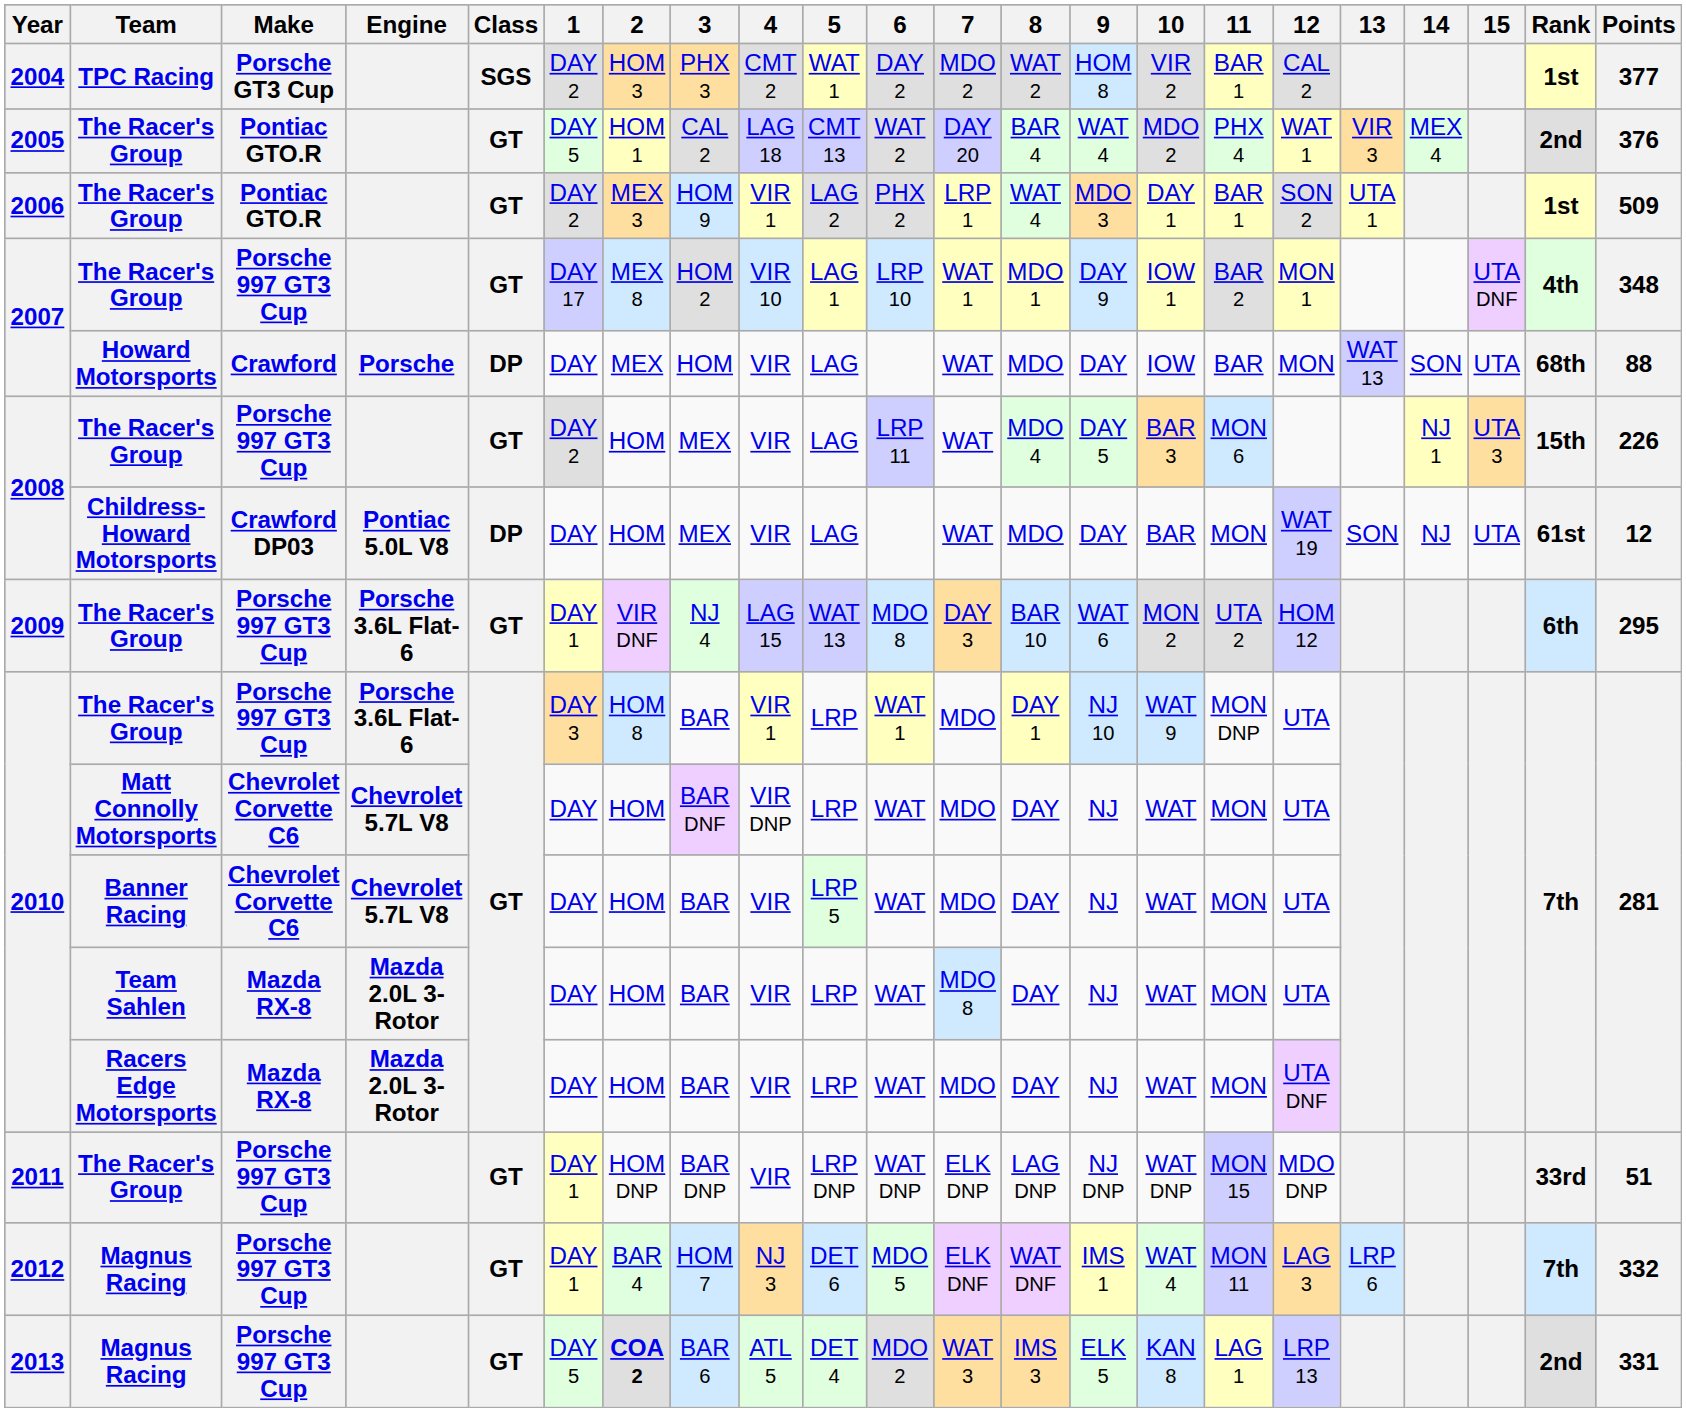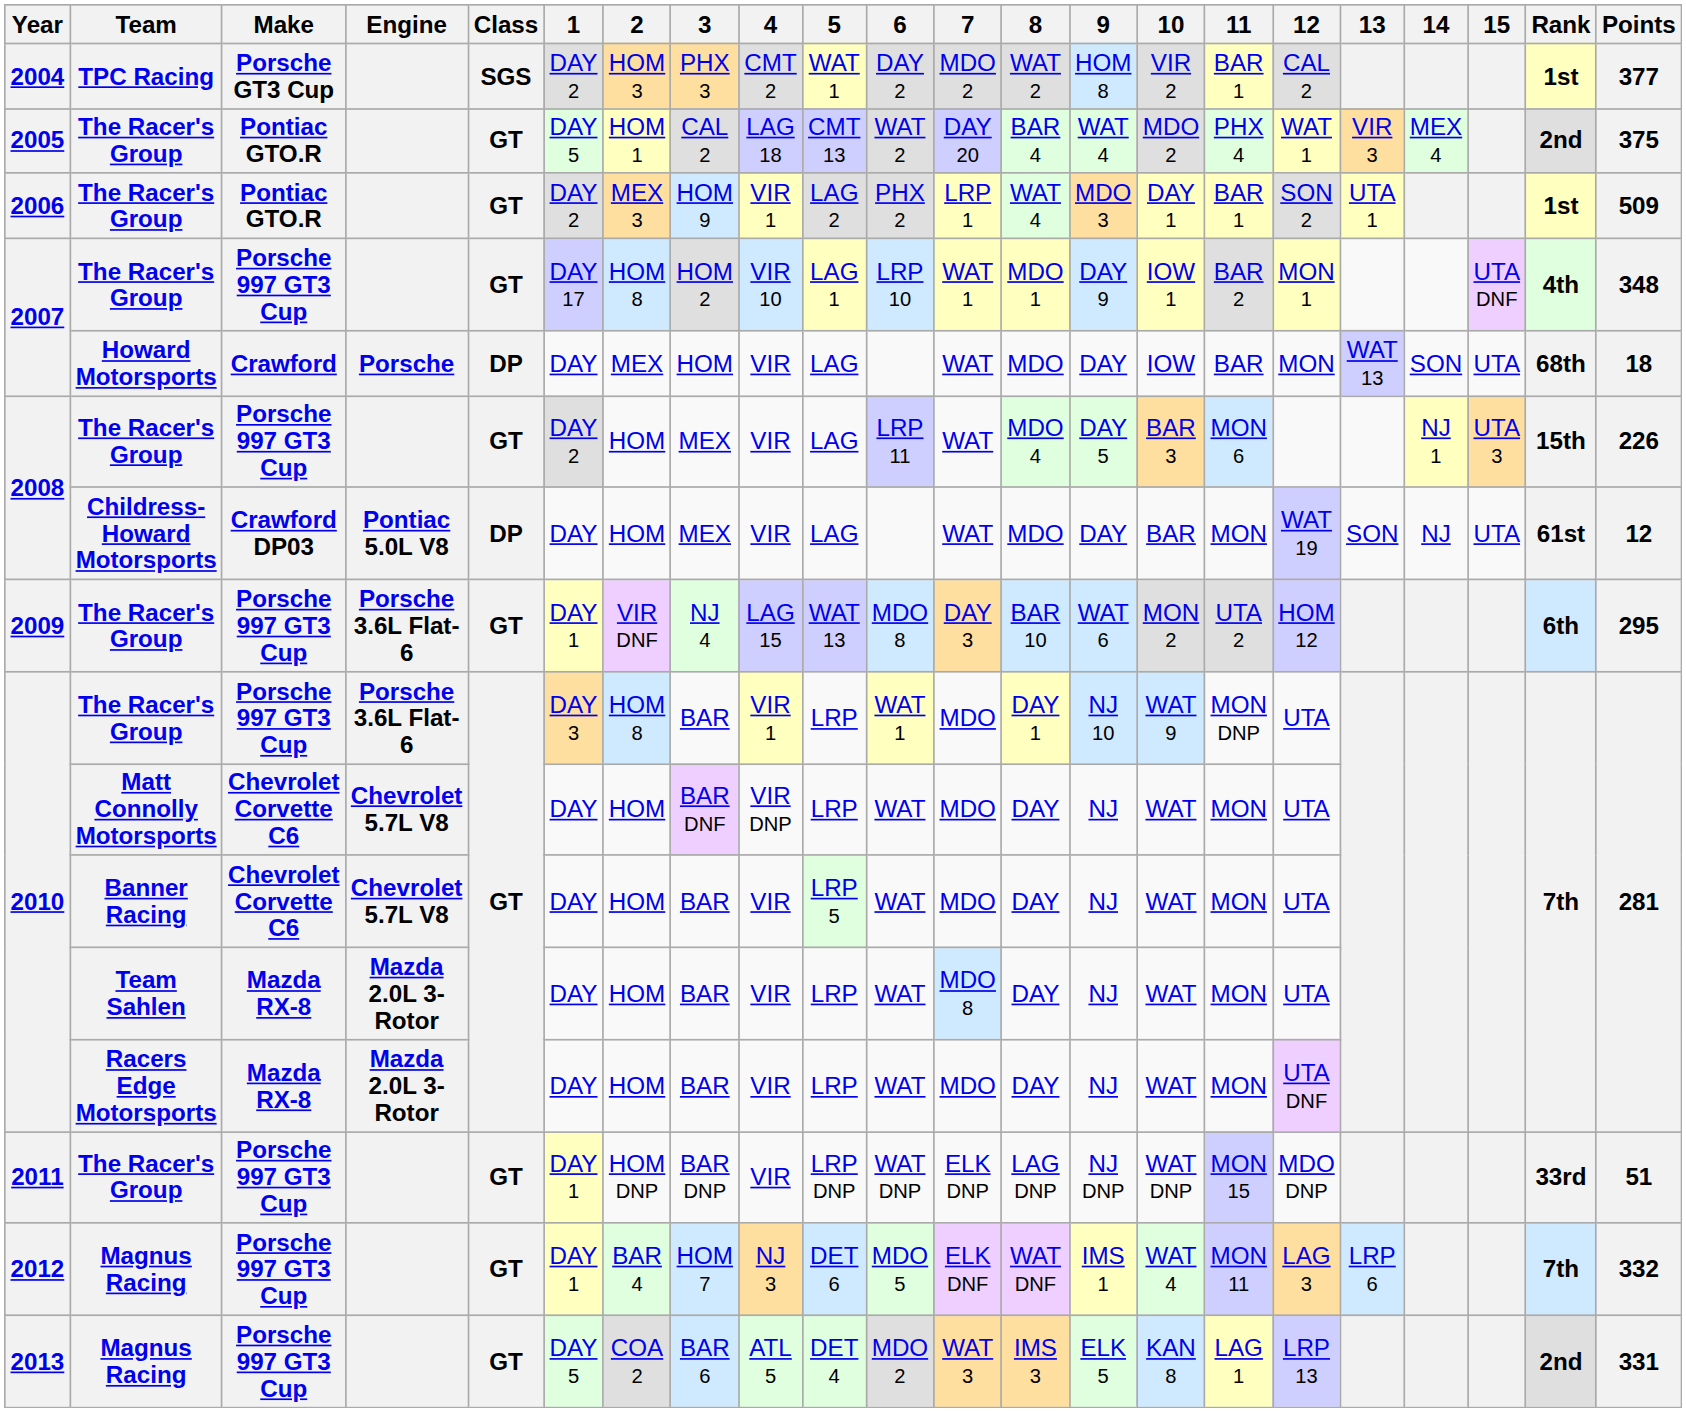(1639, 141) 376 -> (1639, 141) 375
(637, 285) MEX 8 -> (637, 285) HOM 8
(1639, 363) 88 -> (1639, 363) 18
(637, 1362) bold -> (637, 1362) normal
